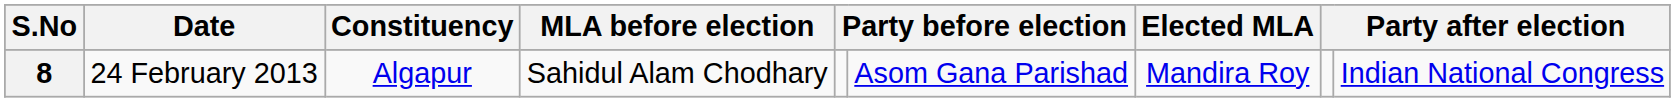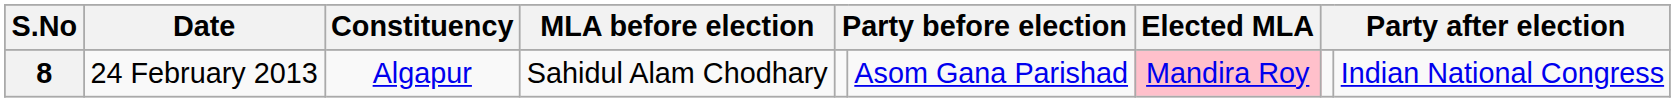(1228, 73) no background -> (1228, 73) pink background
